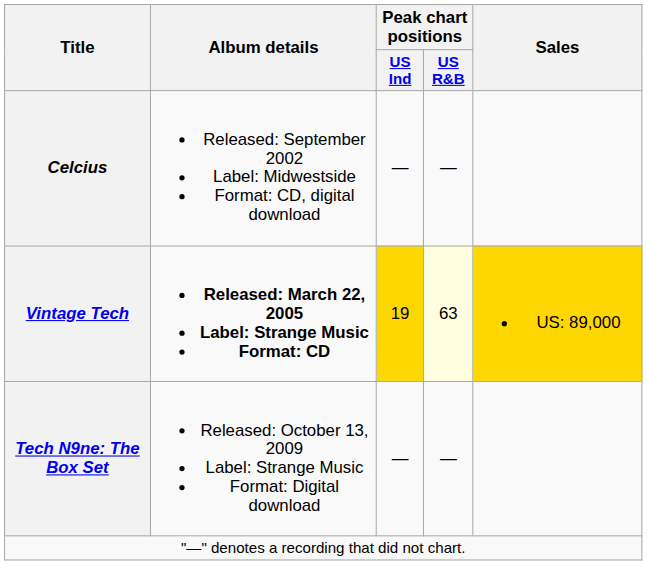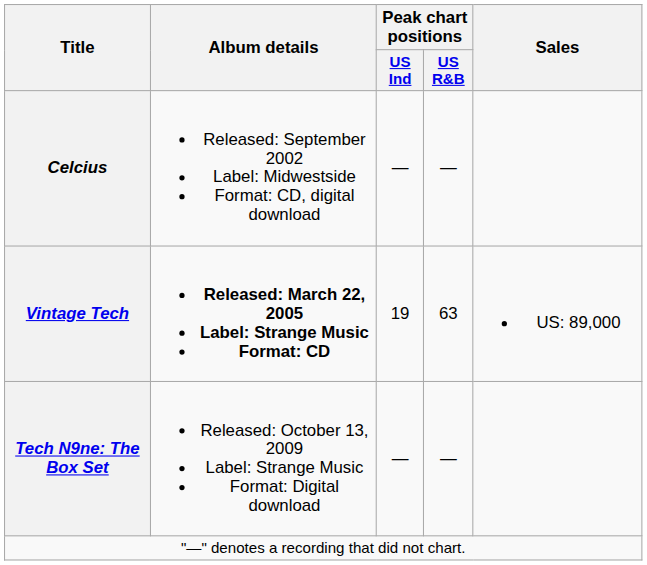(400, 313) gold background -> (400, 313) no background
(448, 313) lightyellow background -> (448, 313) no background
(557, 323) gold background -> (557, 323) no background
